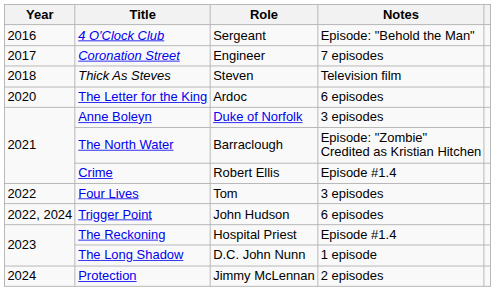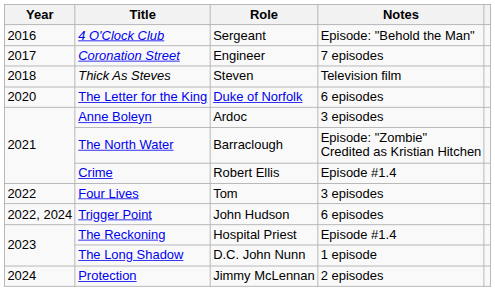(230, 96) Ardoc -> (258, 96) Duke of Norfolk
(258, 117) Duke of Norfolk -> (230, 117) Ardoc
